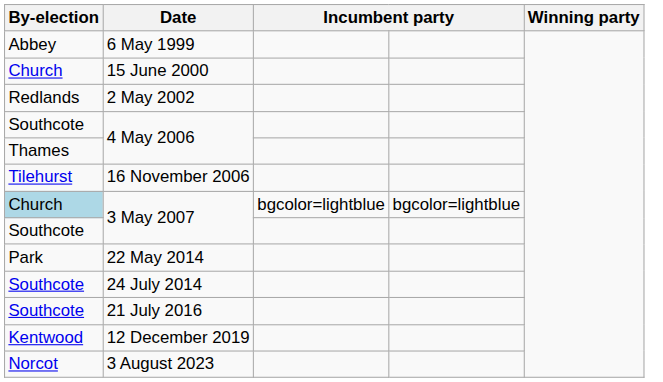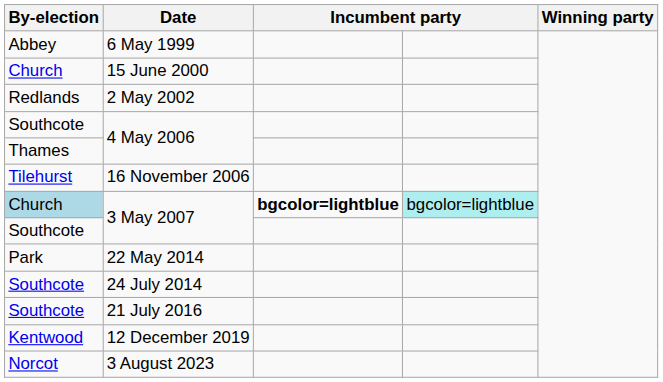(321, 204) normal -> (328, 204) bold
(456, 204) no background -> (470, 204) paleturquoise background
